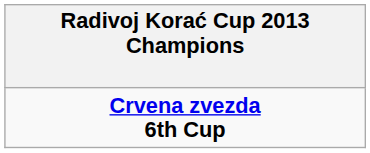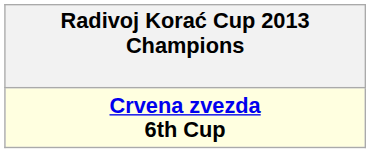(185, 117) no background -> (185, 117) lightyellow background
